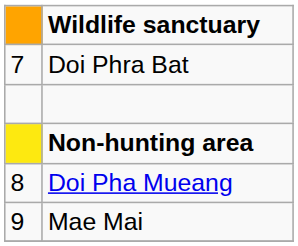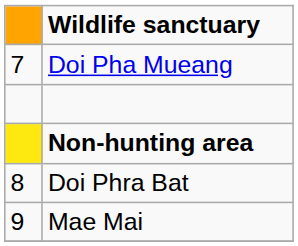(118, 64) Doi Phra Bat -> (140, 64) Doi Pha Mueang
(140, 182) Doi Pha Mueang -> (118, 182) Doi Phra Bat
